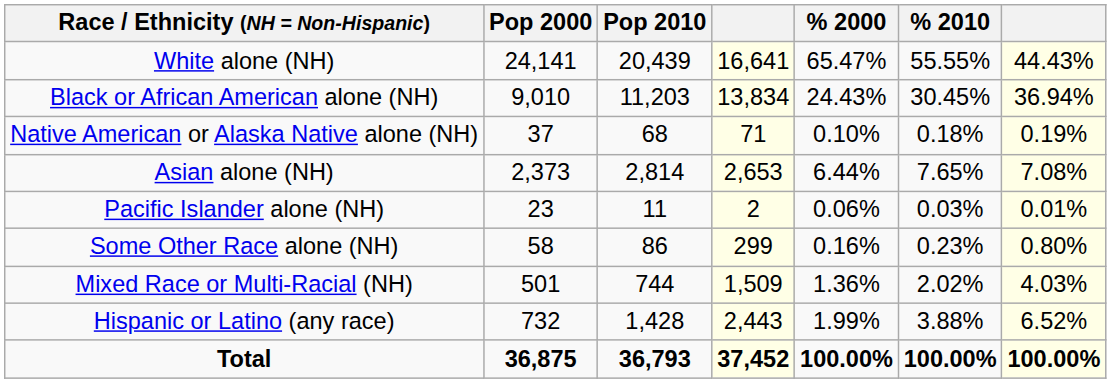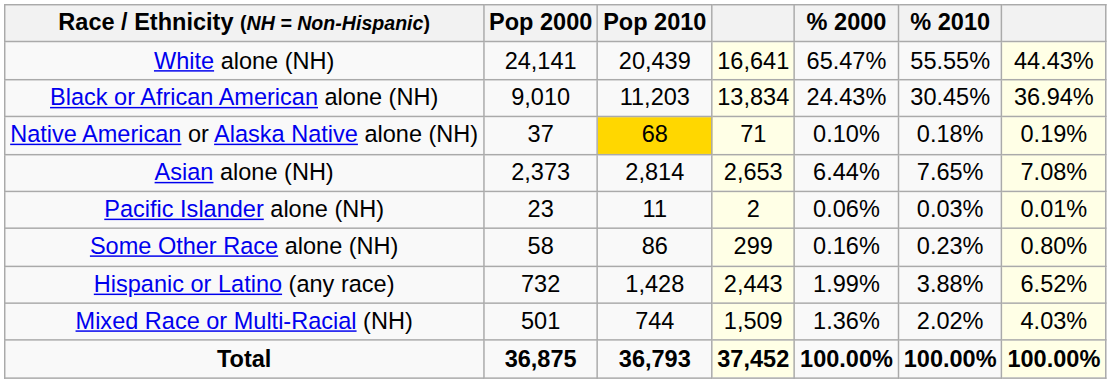(655, 135) no background -> (655, 135) gold background
rows swapped: (244, 284) <-> (244, 321)
